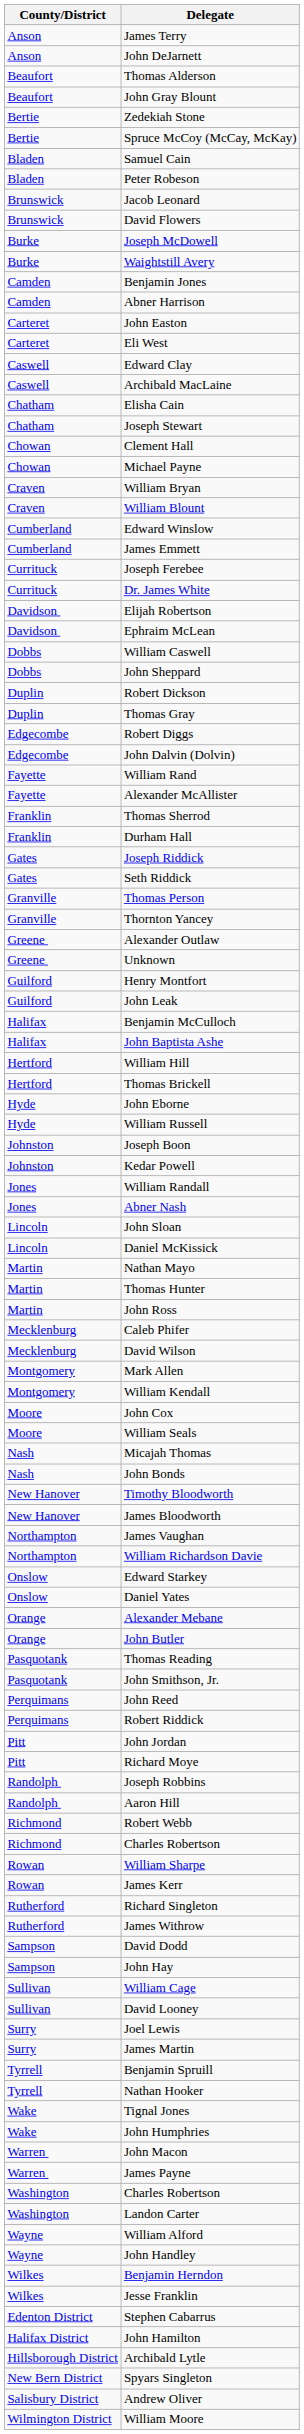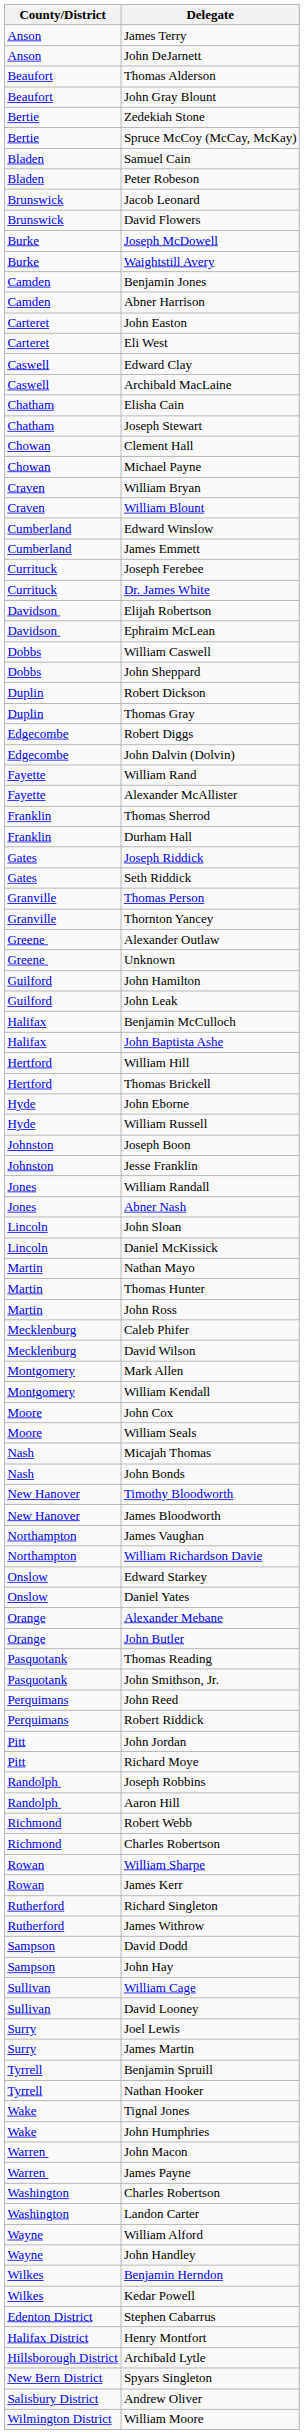(165, 980) Henry Montfort -> (162, 980) John Hamilton
(159, 1165) Kedar Powell -> (161, 1165) Jesse Franklin
(161, 2296) Jesse Franklin -> (159, 2296) Kedar Powell
(162, 2337) John Hamilton -> (165, 2337) Henry Montfort
